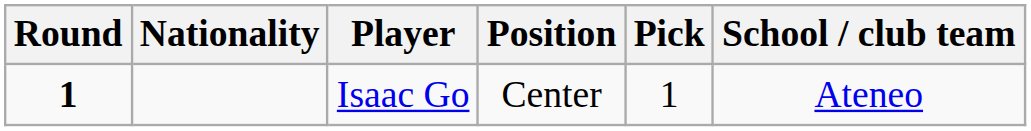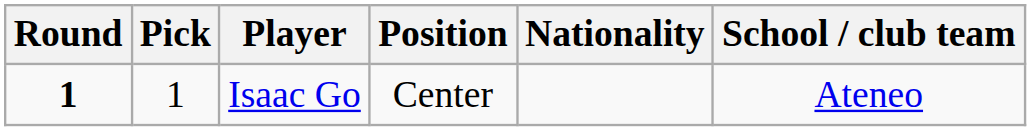columns swapped: (669, 34) <-> (230, 34)
